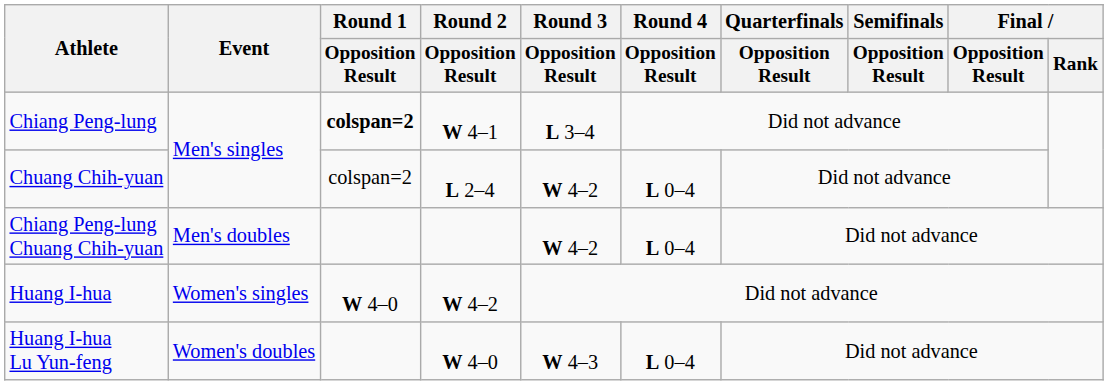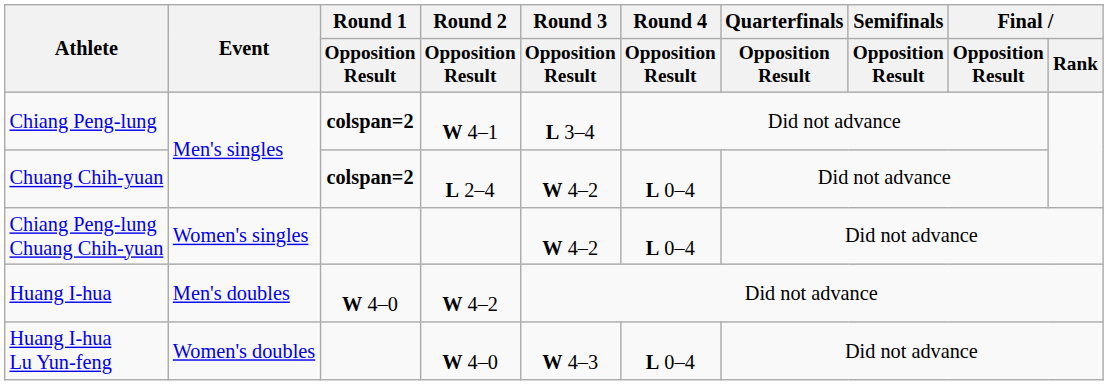(370, 178) normal -> (370, 178) bold
(231, 236) Men's doubles -> (241, 236) Women's singles
(241, 293) Women's singles -> (231, 293) Men's doubles
